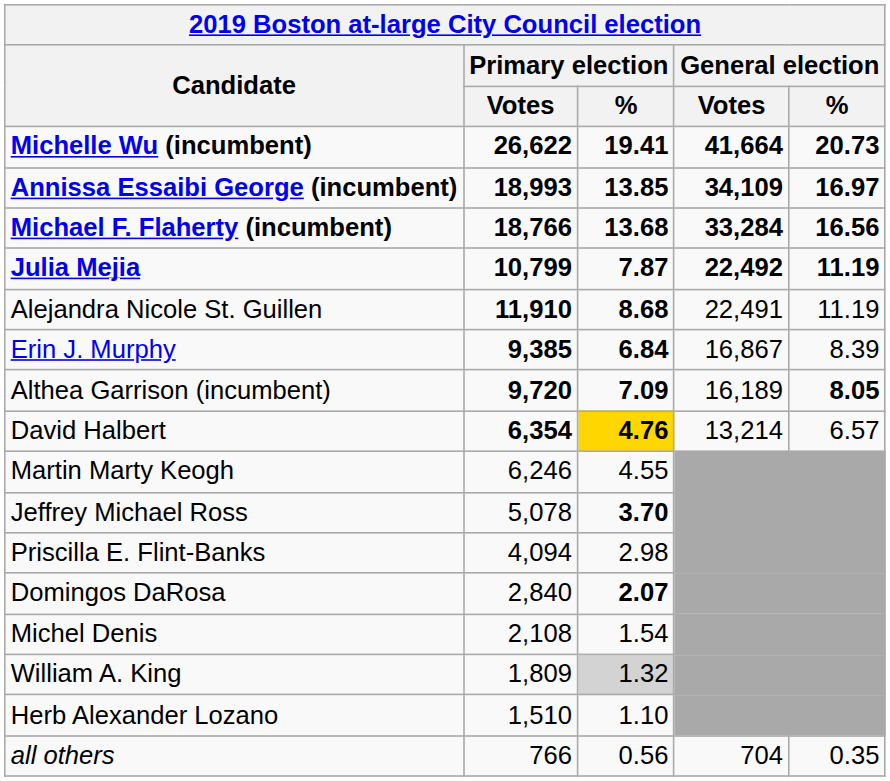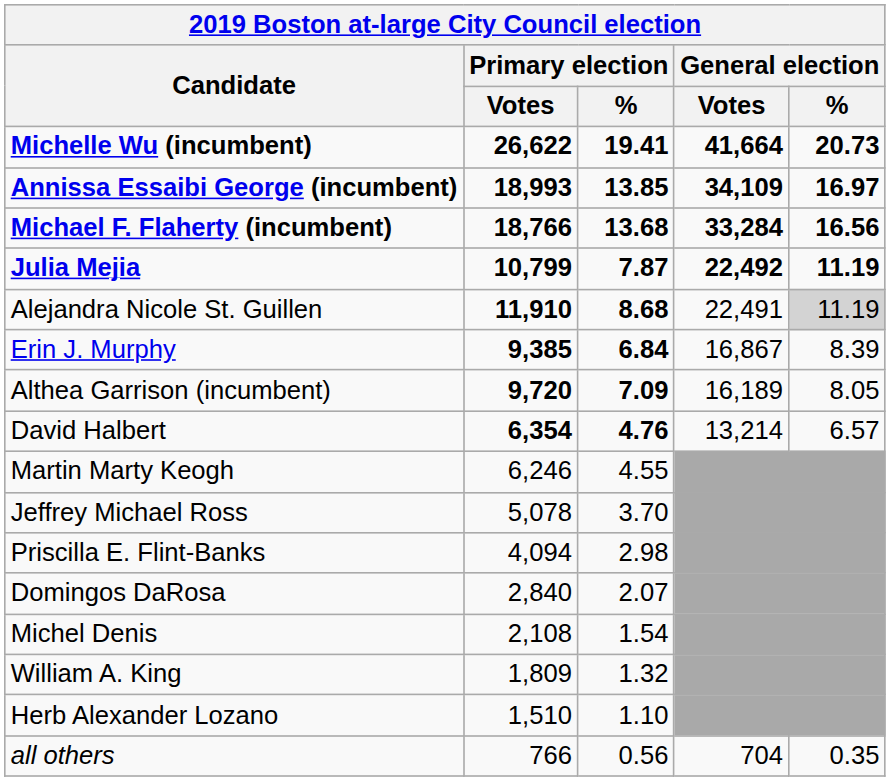(848, 308) no background -> (848, 308) lightgrey background
(854, 390) bold -> (854, 390) normal
(643, 430) gold background -> (643, 430) no background
(643, 512) bold -> (643, 512) normal
(643, 593) bold -> (643, 593) normal
(643, 674) lightgrey background -> (643, 674) no background
